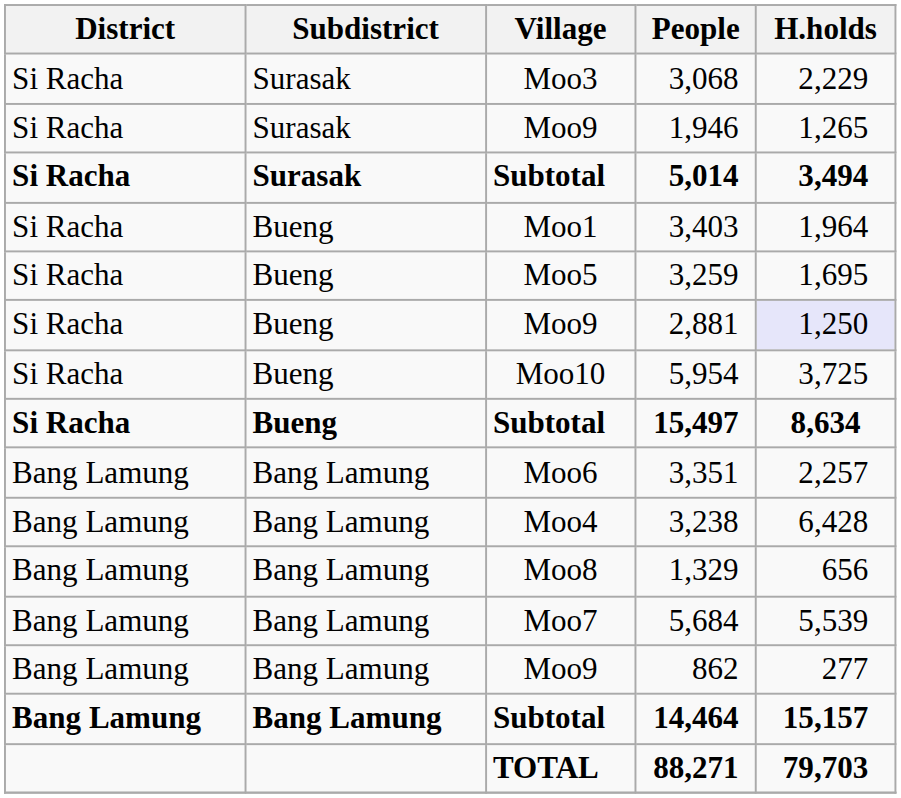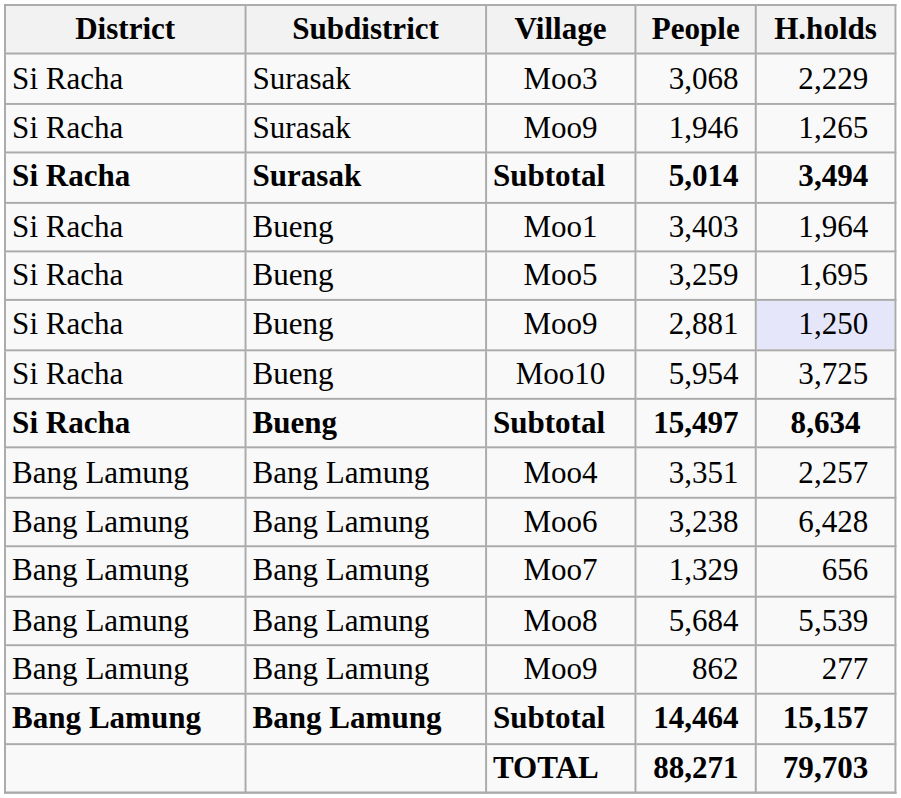(561, 472) Moo6 -> (561, 472) Moo4
(561, 521) Moo4 -> (561, 521) Moo6
(561, 570) Moo8 -> (561, 570) Moo7
(561, 619) Moo7 -> (561, 619) Moo8
